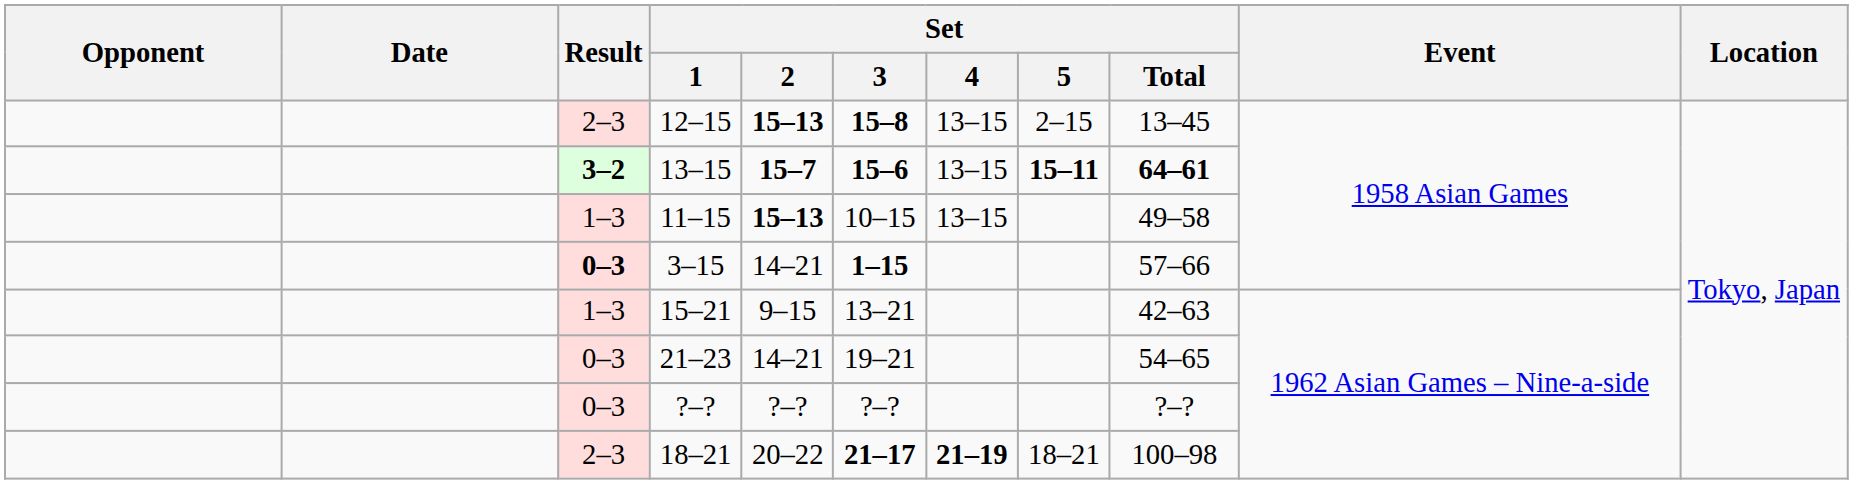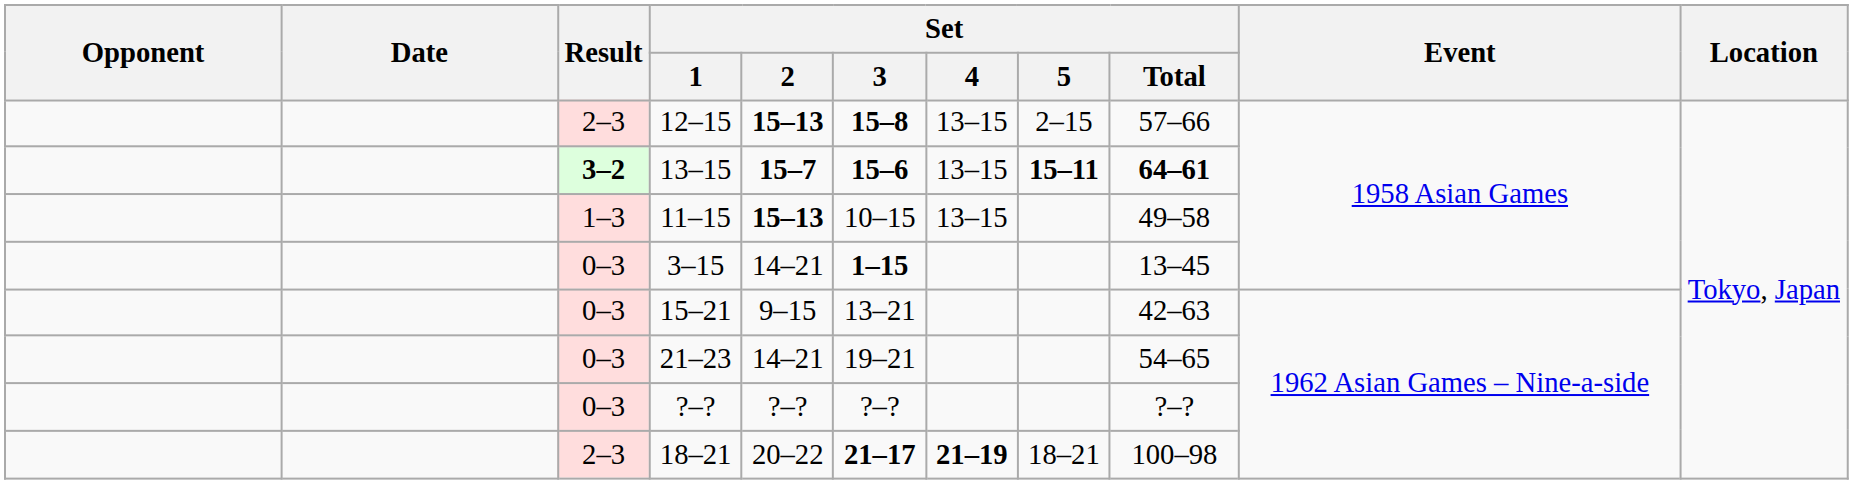(1174, 123) 13–45 -> (1174, 123) 57–66
(604, 264) bold -> (604, 264) normal
(1174, 264) 57–66 -> (1174, 264) 13–45
(604, 312) 1–3 -> (604, 312) 0–3
